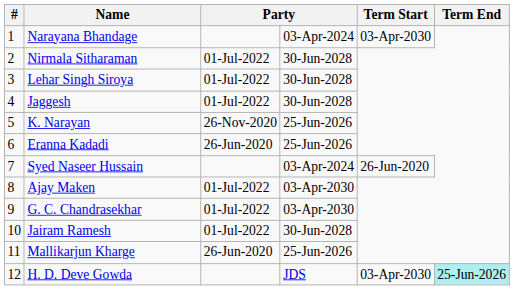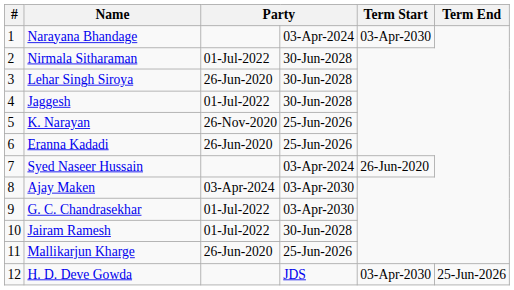(237, 79) 01-Jul-2022 -> (238, 79) 26-Jun-2020
(237, 187) 01-Jul-2022 -> (239, 187) 03-Apr-2024
(472, 274) paleturquoise background -> (472, 274) no background
